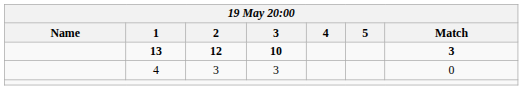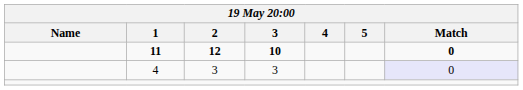(156, 51) 13 -> (156, 51) 11
(452, 51) 3 -> (451, 51) 0
(452, 70) no background -> (451, 70) lavender background
